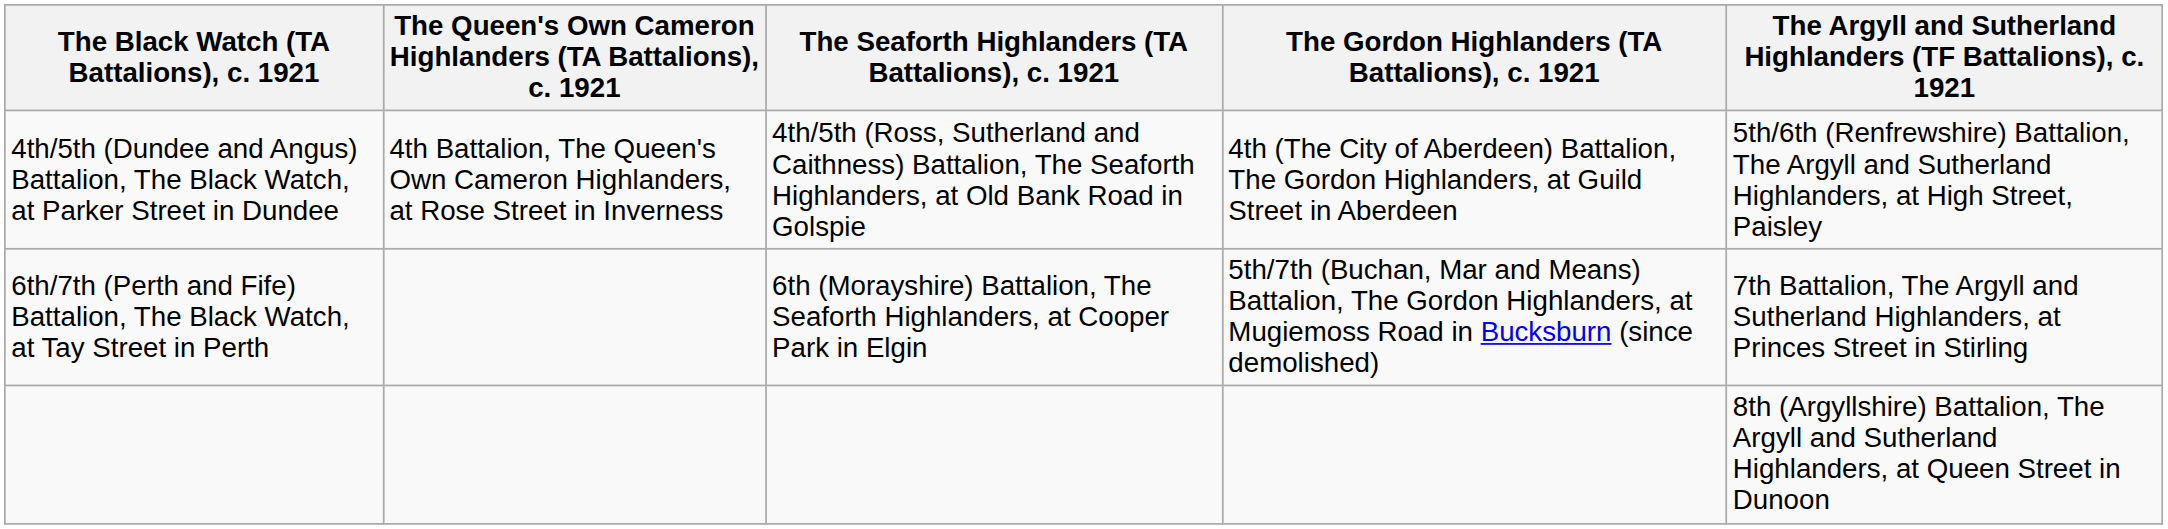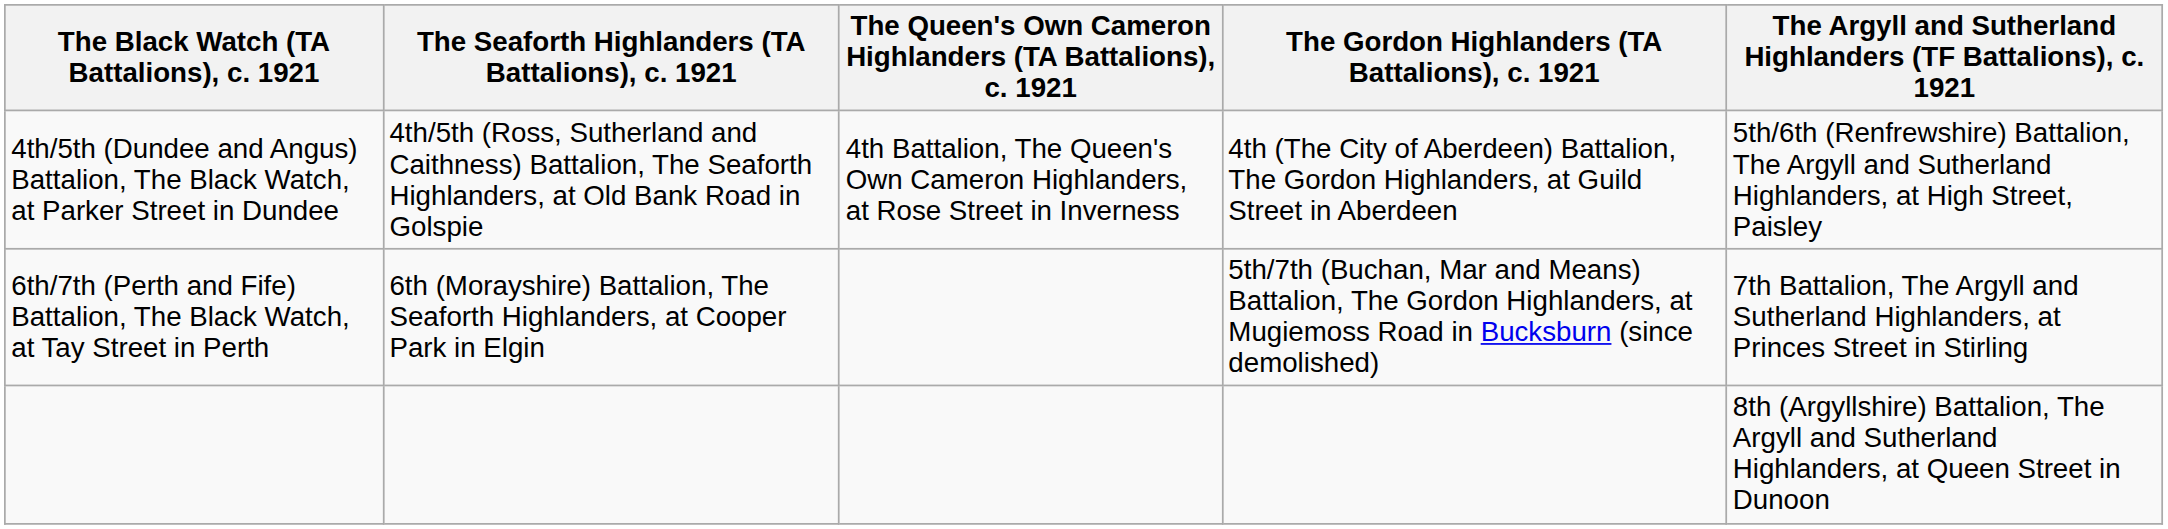columns swapped: (994, 57) <-> (574, 57)
